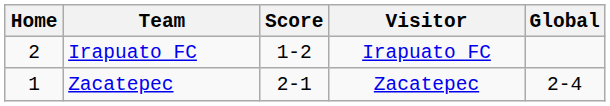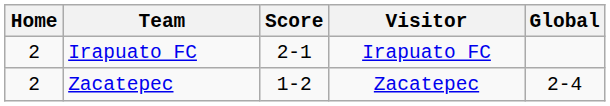(294, 52) 1-2 -> (294, 52) 2-1
(34, 84) 1 -> (34, 84) 2
(294, 84) 2-1 -> (294, 84) 1-2
